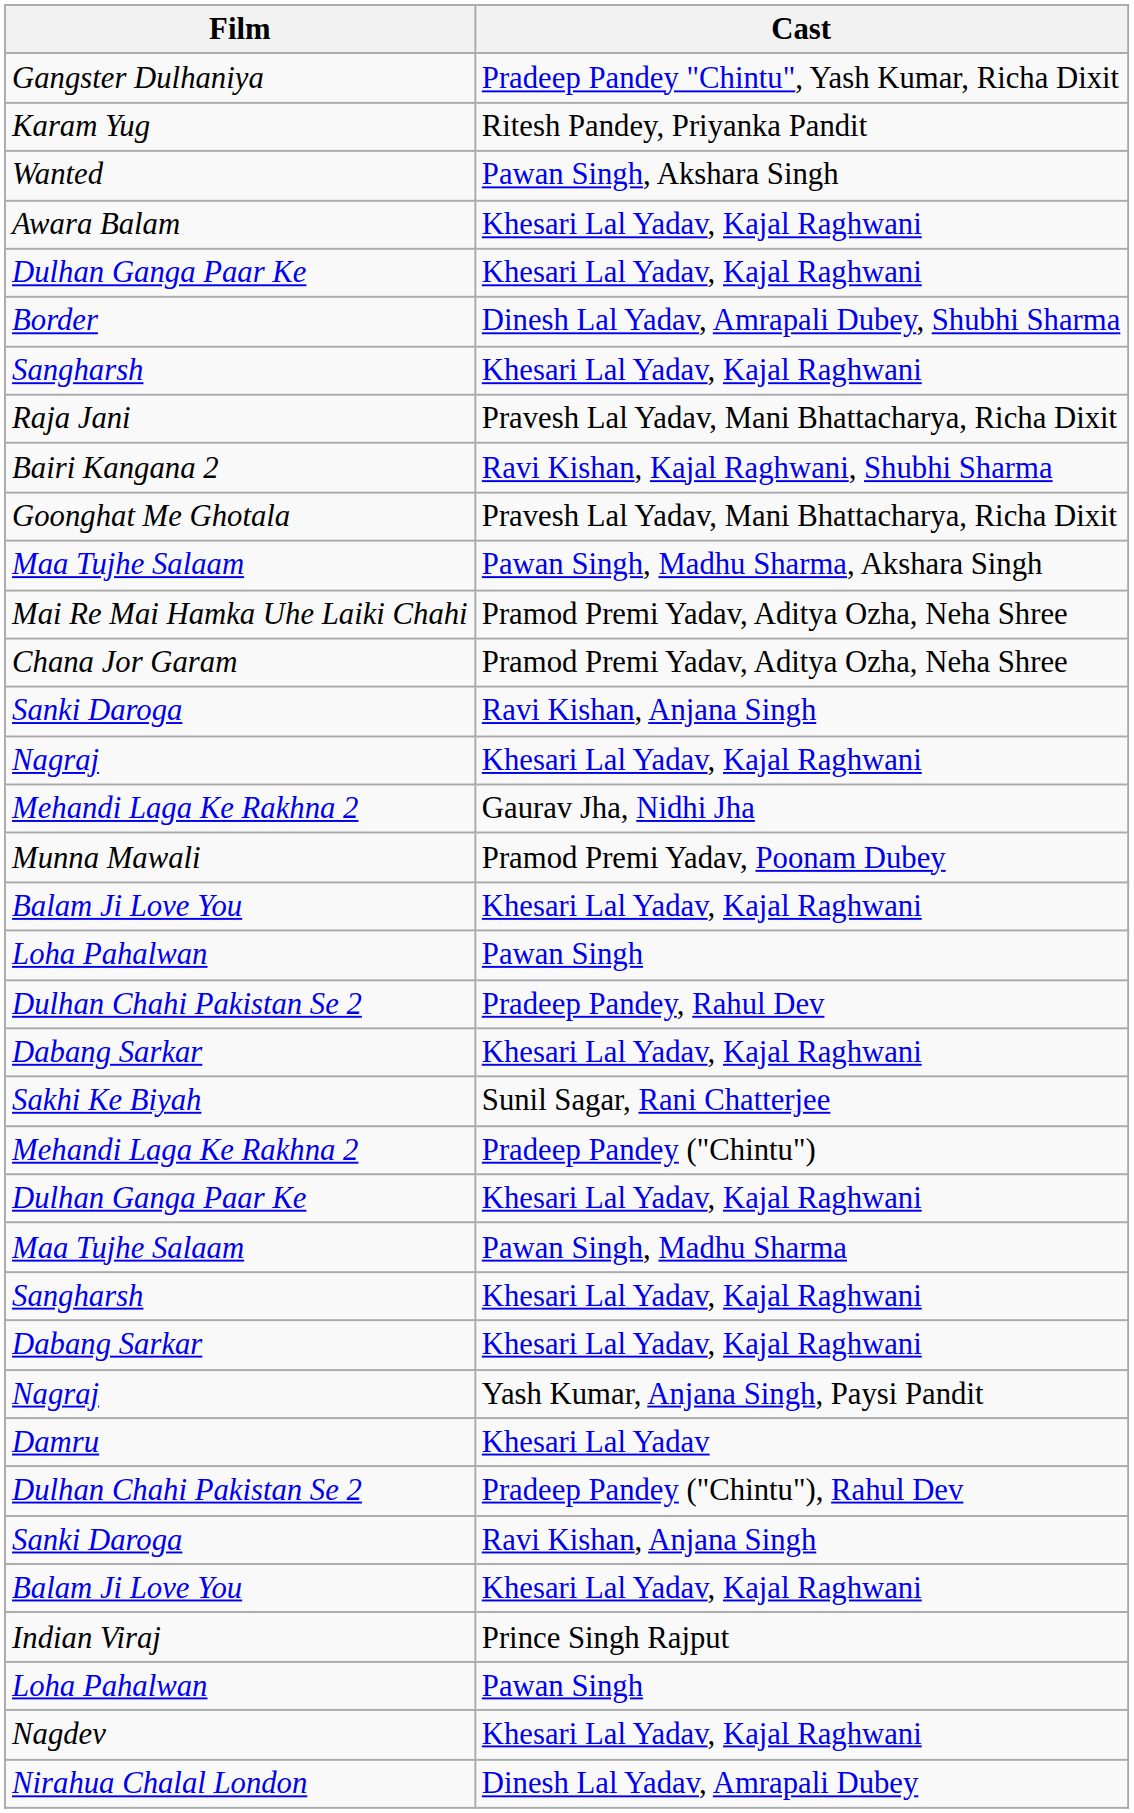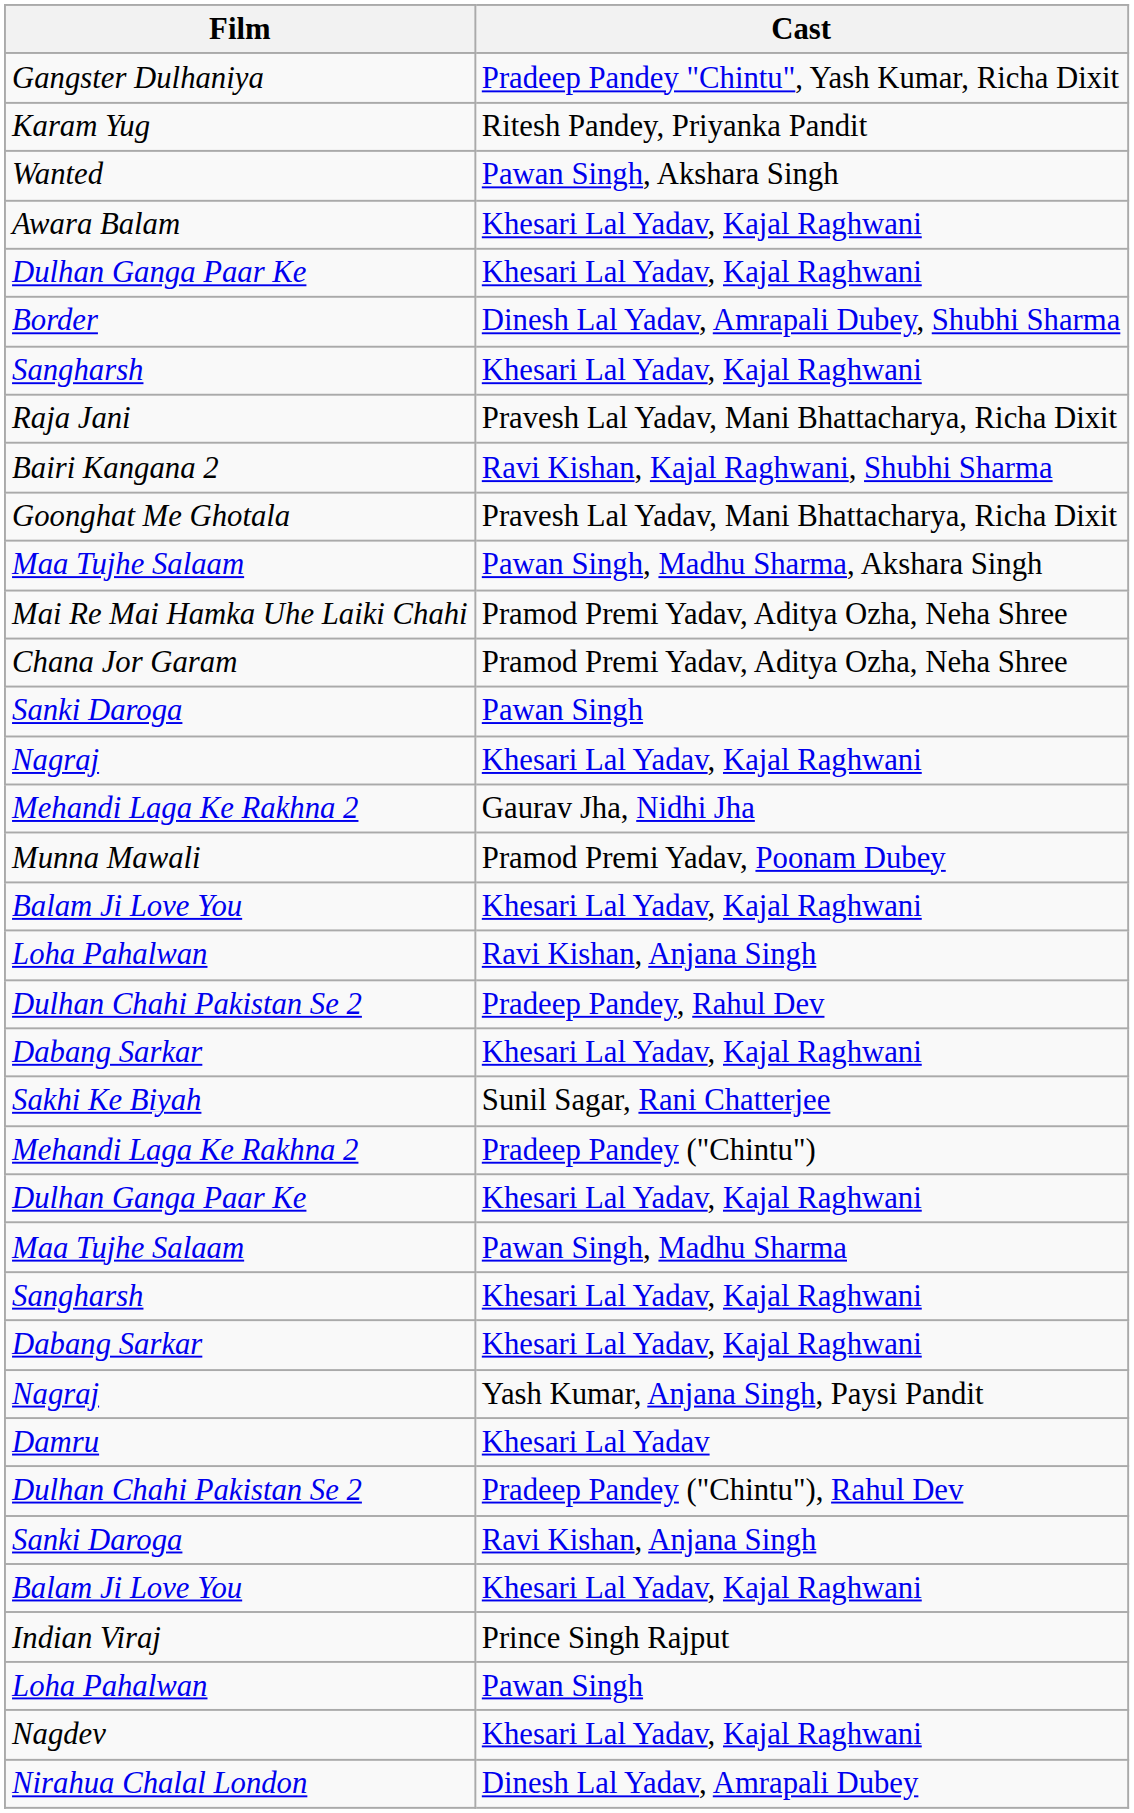(649, 710) Ravi Kishan, Anjana Singh -> (562, 710) Pawan Singh
(562, 954) Pawan Singh -> (649, 954) Ravi Kishan, Anjana Singh
